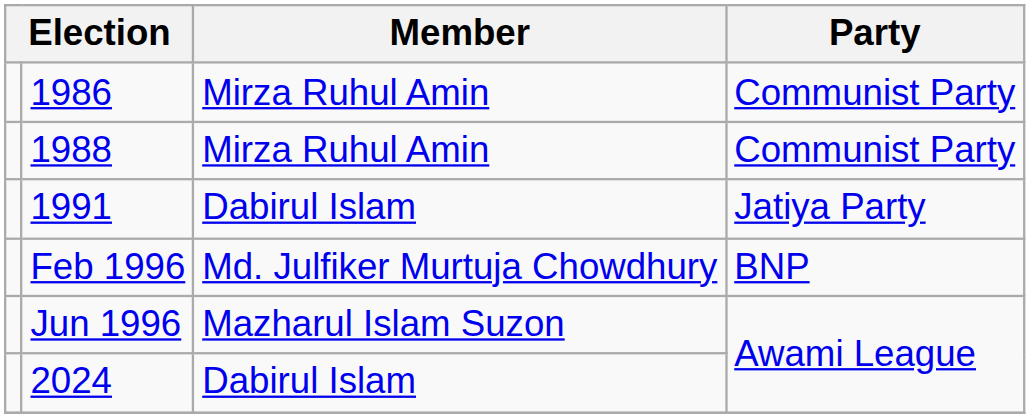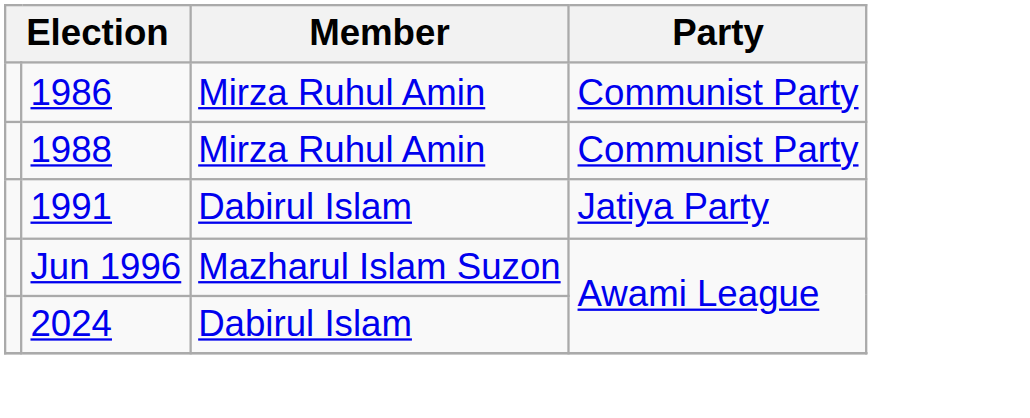- row: (108, 265)
